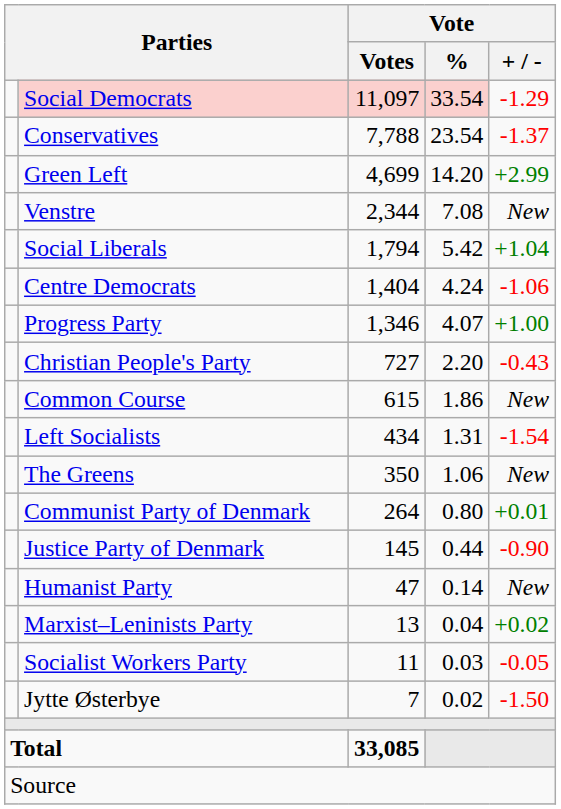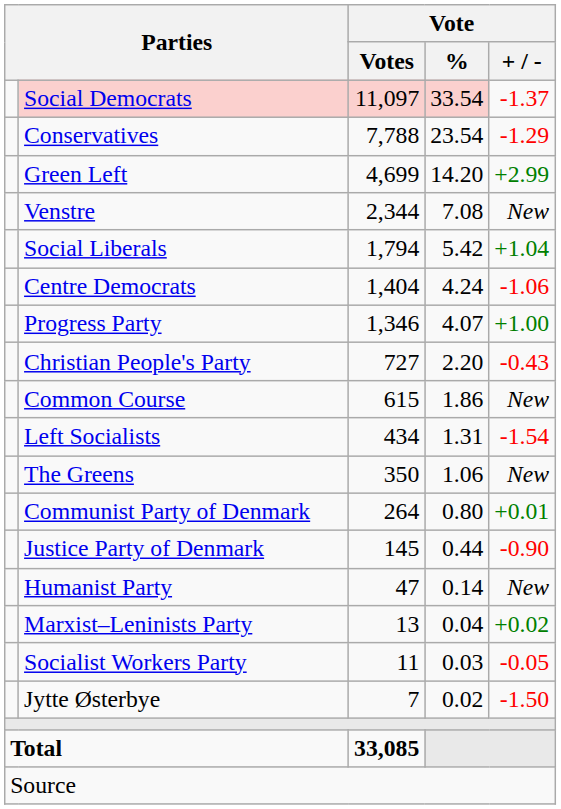(524, 98) -1.29 -> (524, 98) -1.37
(524, 135) -1.37 -> (524, 135) -1.29
